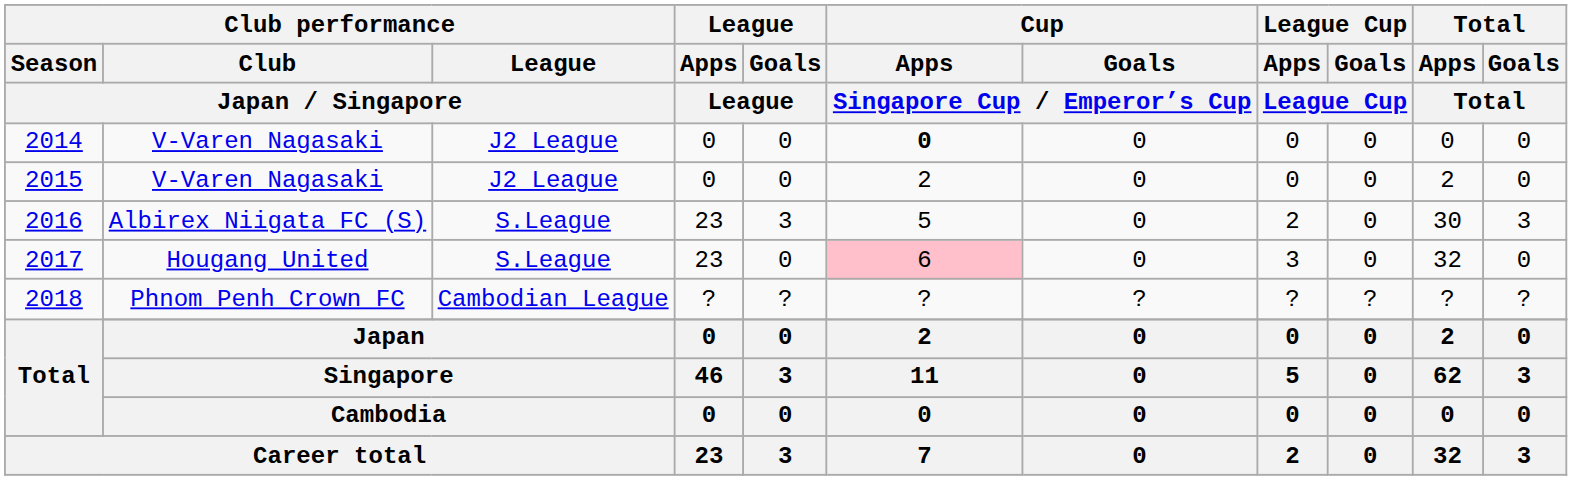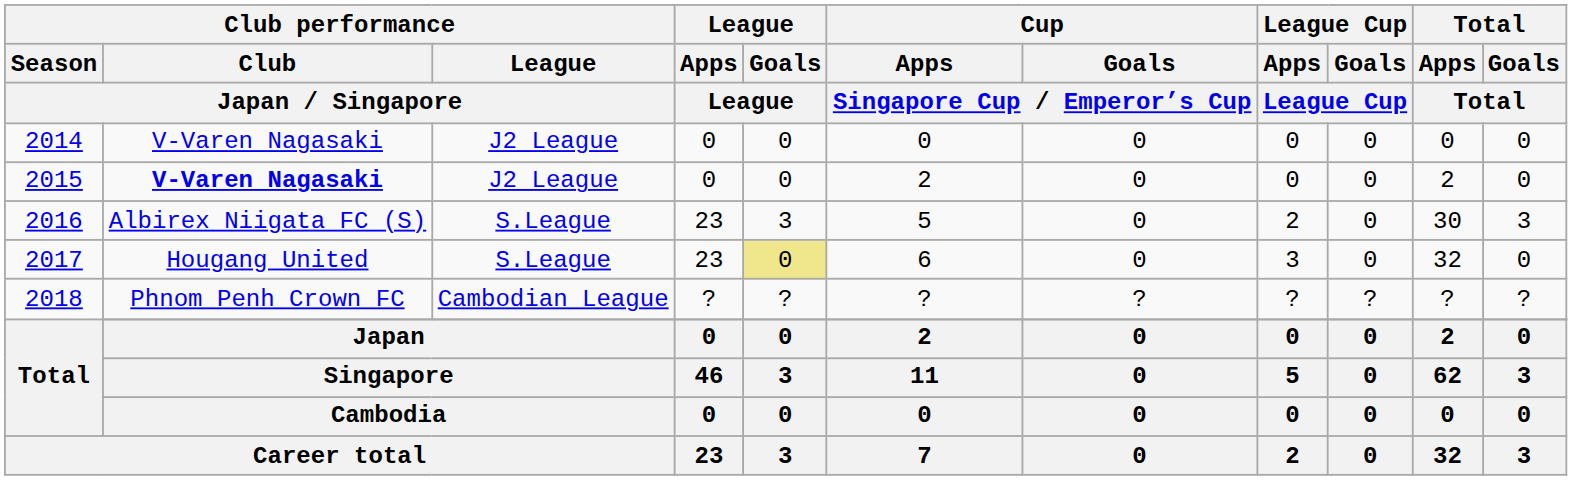(924, 142) bold -> (924, 142) normal
(267, 181) normal -> (267, 181) bold
(785, 260) no background -> (785, 260) khaki background
(924, 260) pink background -> (924, 260) no background
